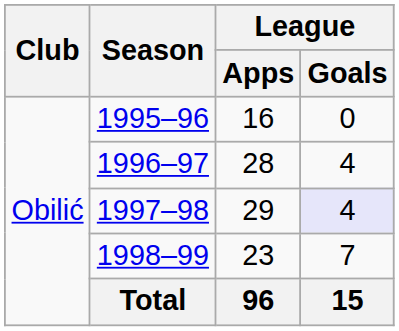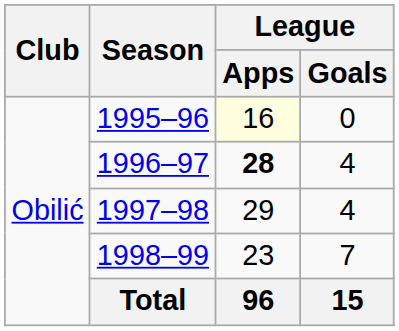(258, 118) no background -> (258, 118) lightyellow background
(258, 164) normal -> (258, 164) bold
(348, 210) lavender background -> (348, 210) no background
